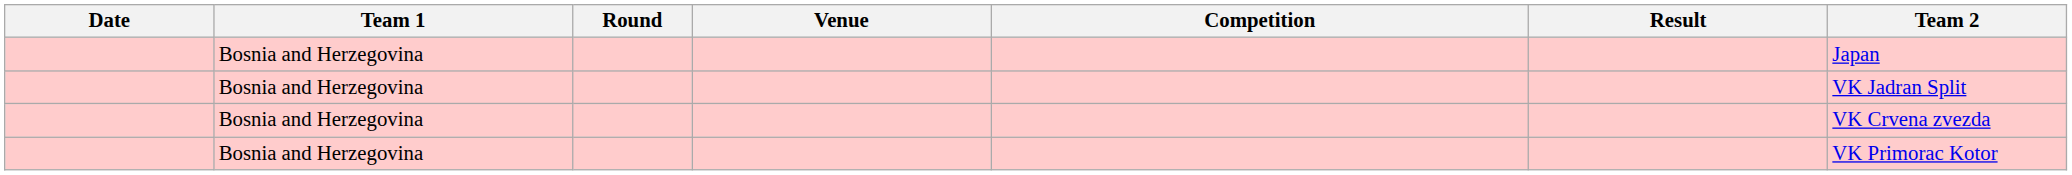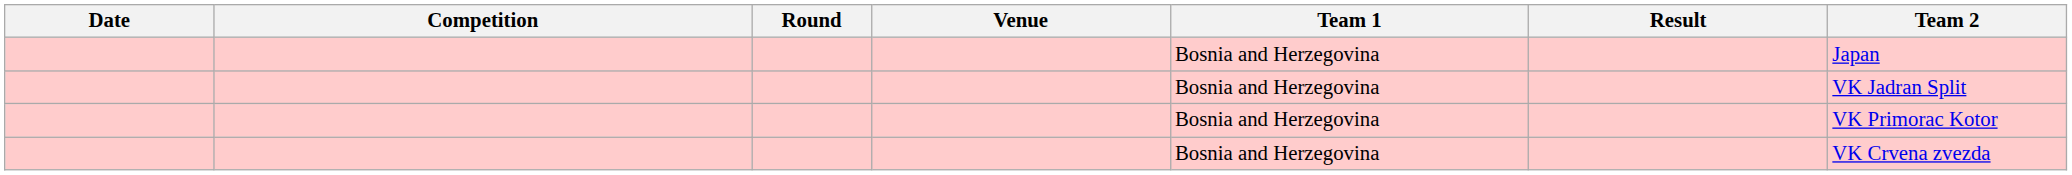columns swapped: (1260, 20) <-> (393, 20)
(1911, 119) VK Crvena zvezda -> (1915, 119) VK Primorac Kotor
(1915, 152) VK Primorac Kotor -> (1911, 152) VK Crvena zvezda
